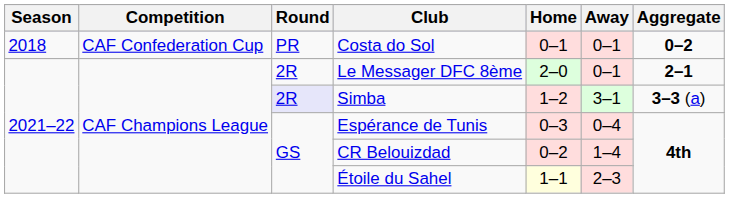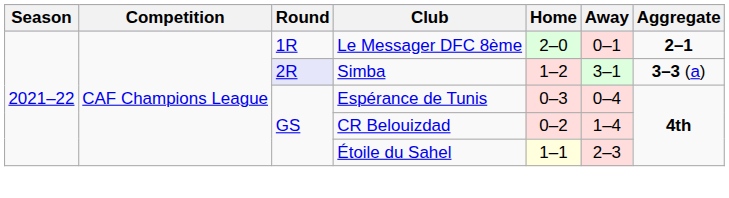- row: (386, 44)
(287, 71) 2R -> (287, 44) 1R
